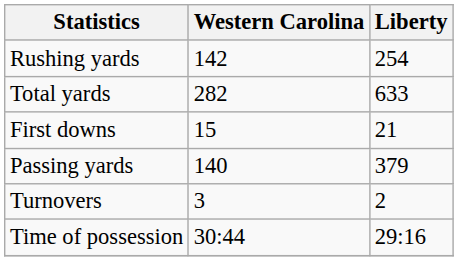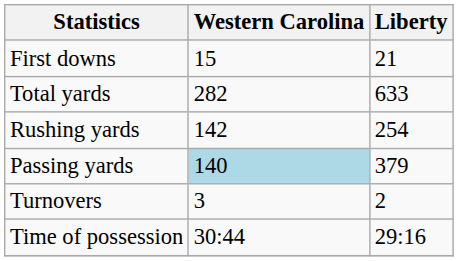rows swapped: (63, 129) <-> (75, 58)
(211, 165) no background -> (211, 165) lightblue background
